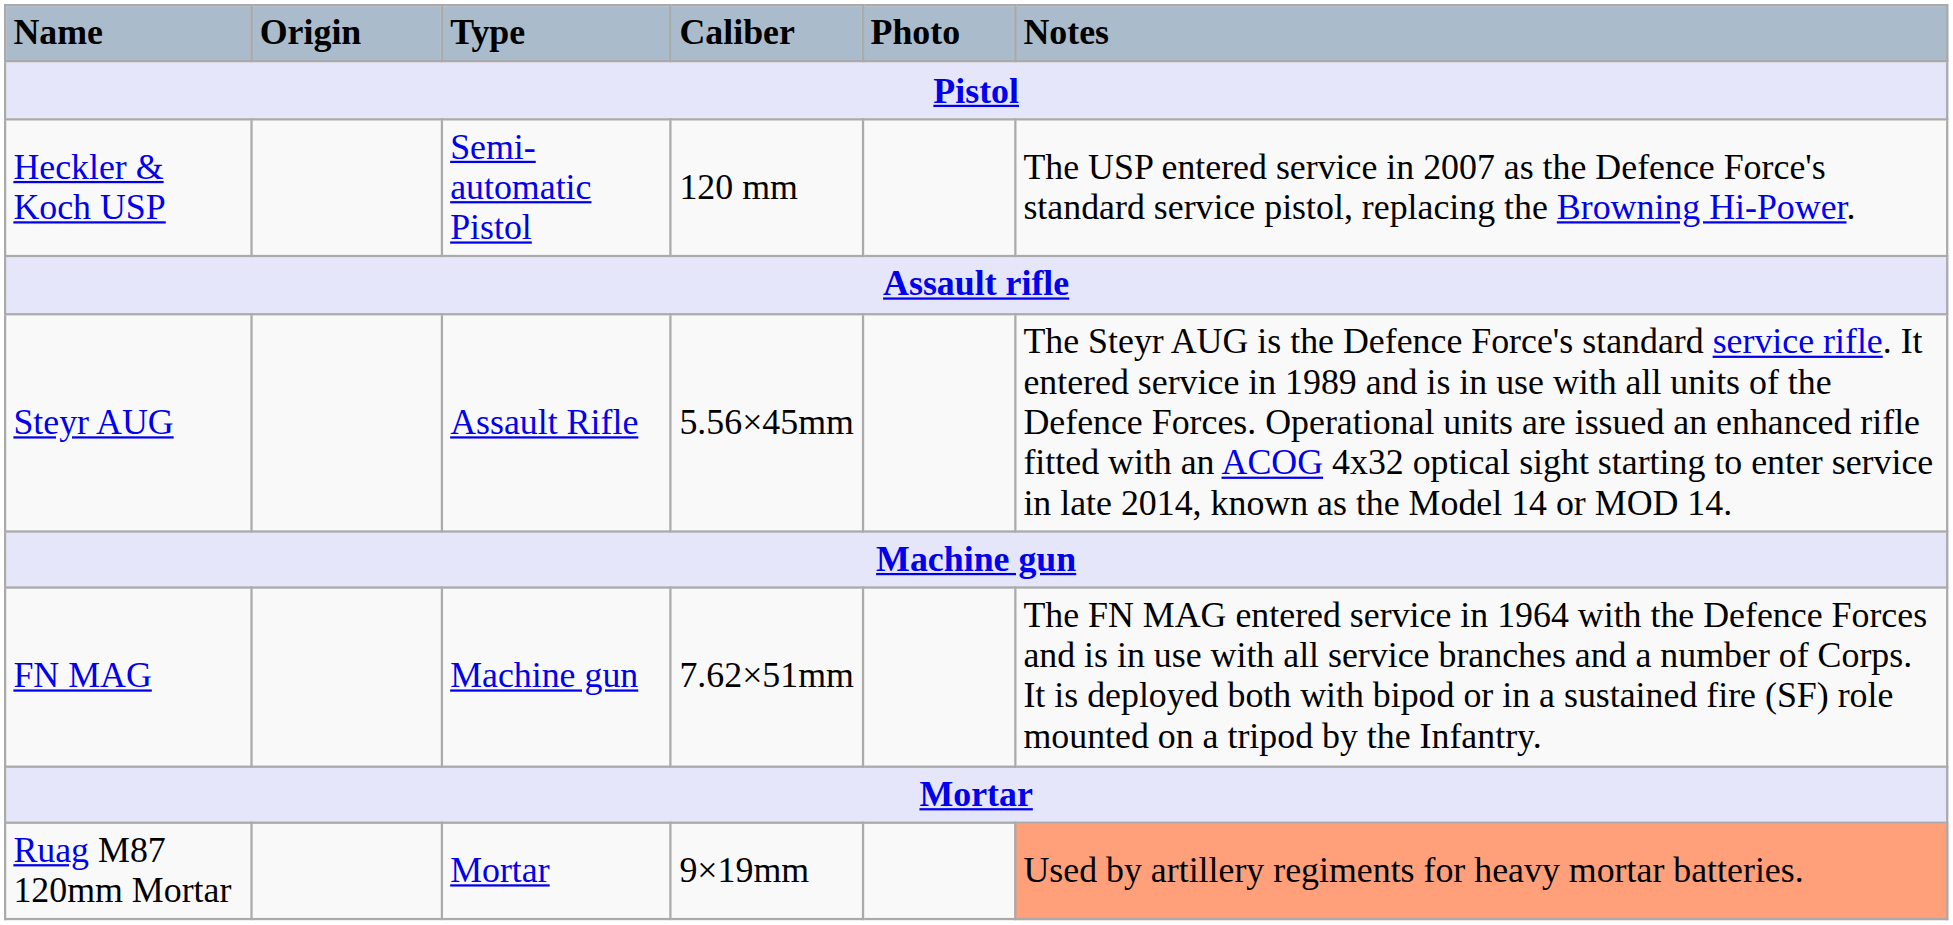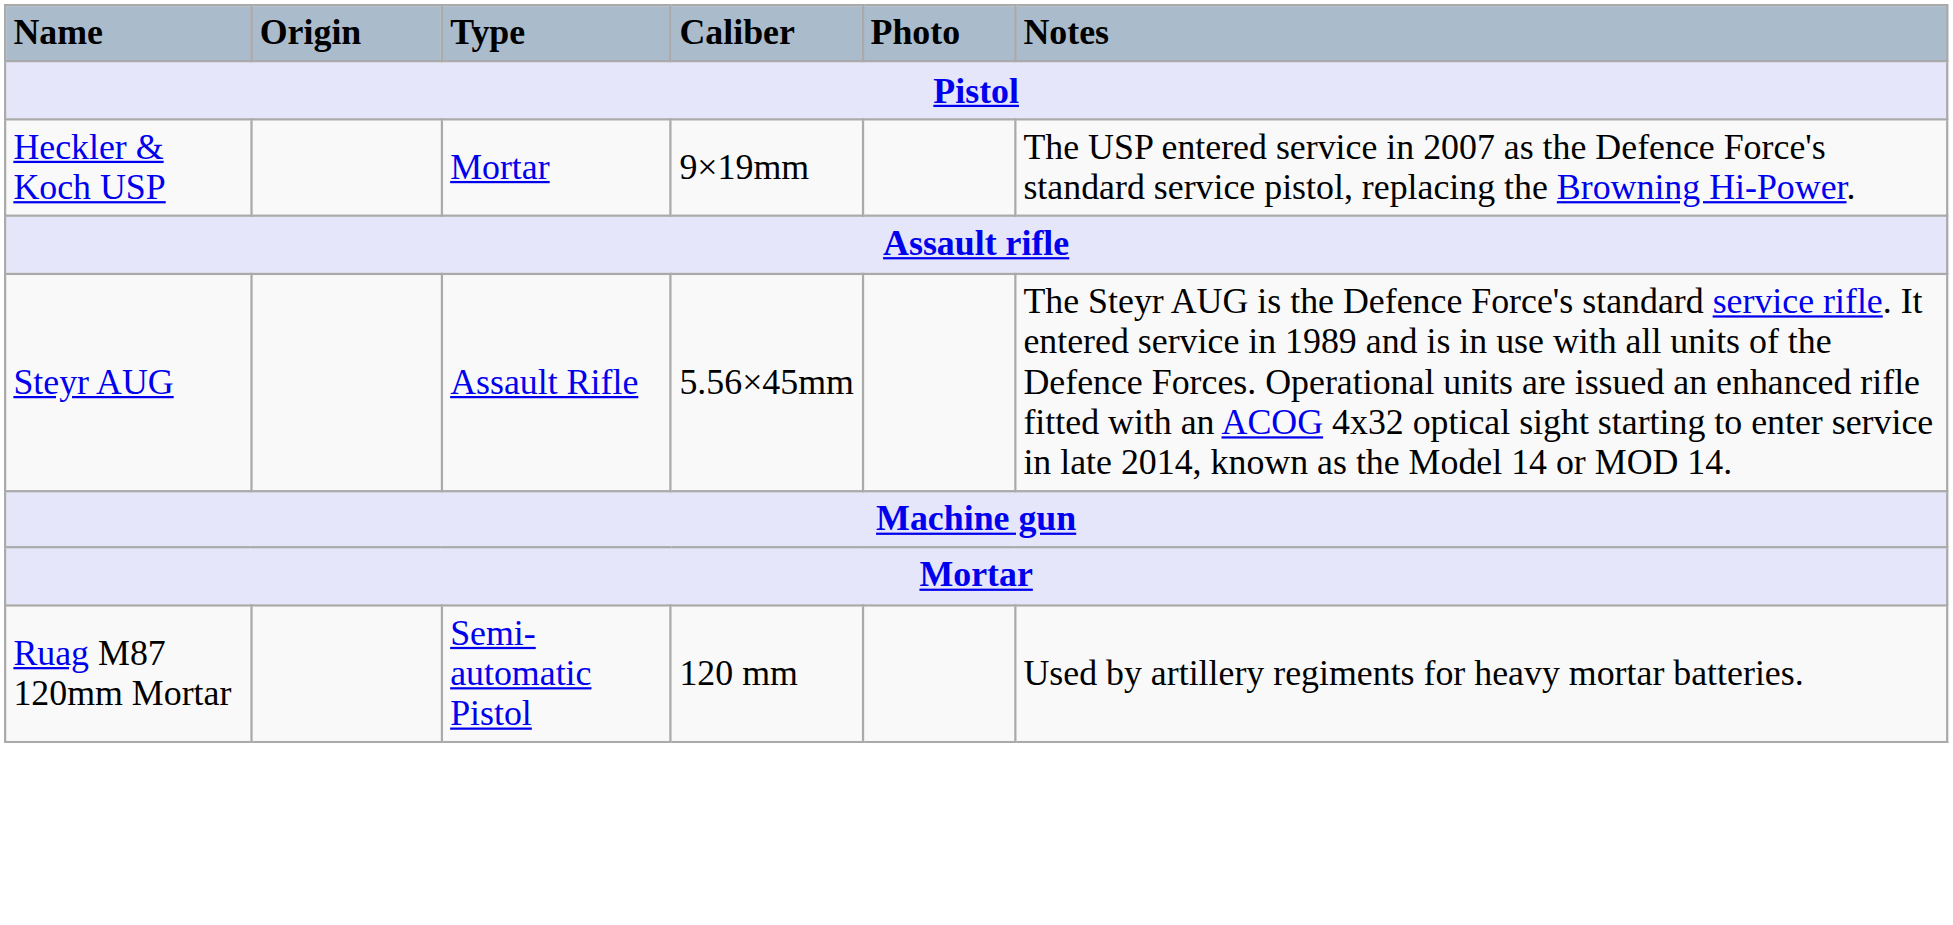(521, 186) Semi-automatic Pistol -> (500, 166) Mortar
(739, 186) 120 mm -> (744, 166) 9×19mm
- row: (83, 676)
(500, 870) Mortar -> (521, 672) Semi-automatic Pistol
(744, 870) 9×19mm -> (739, 672) 120 mm
(1414, 870) lightsalmon background -> (1414, 672) no background
